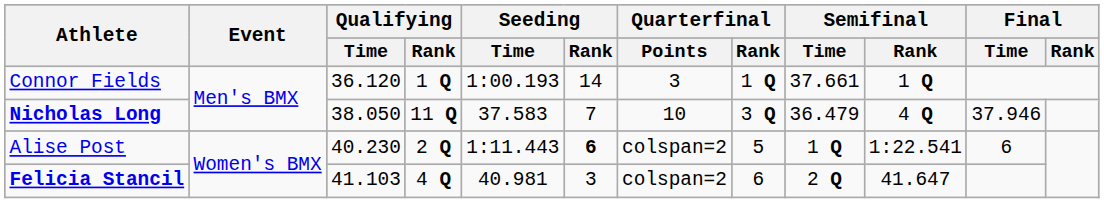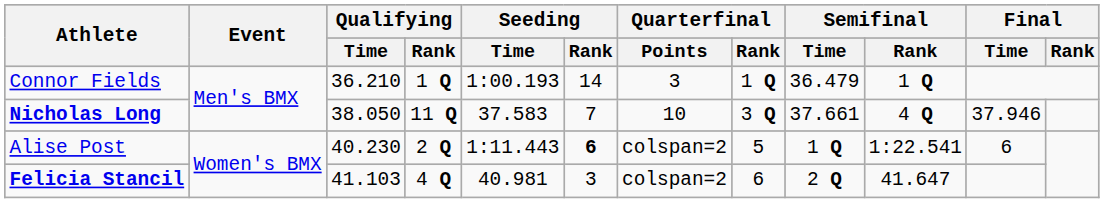(366, 82) 36.120 -> (366, 82) 36.210
(825, 82) 37.661 -> (825, 82) 36.479
(825, 115) 36.479 -> (825, 115) 37.661
